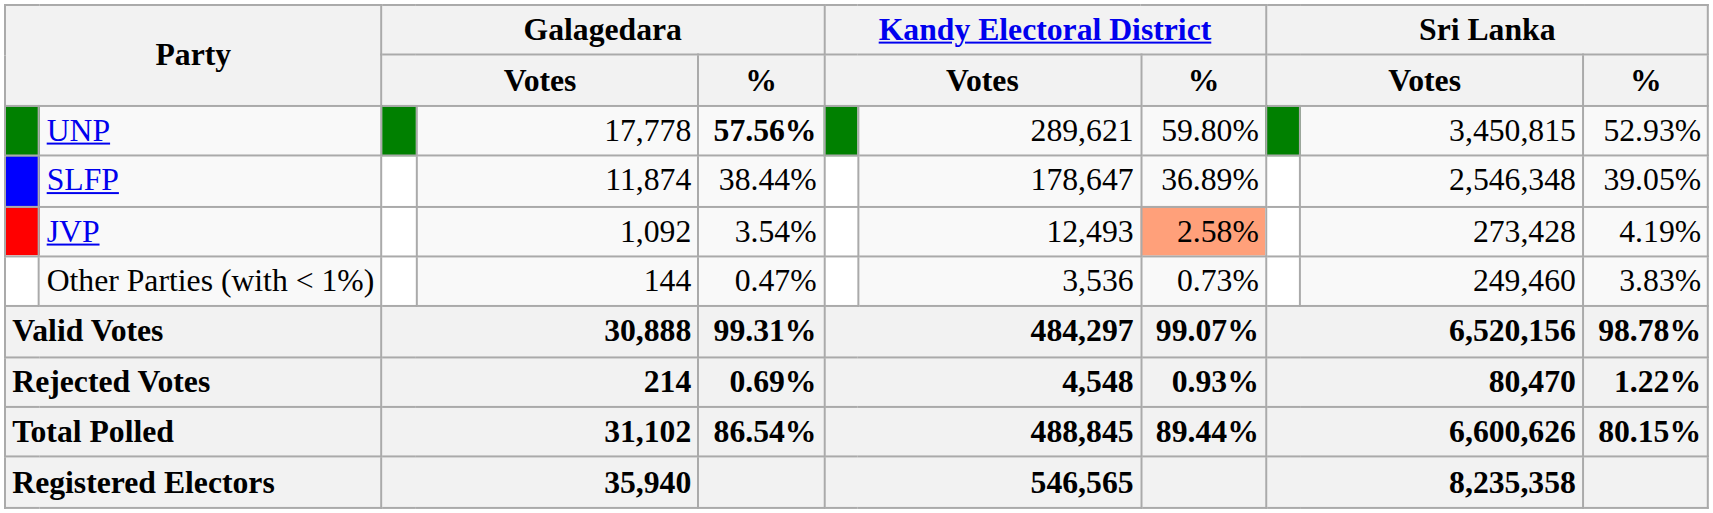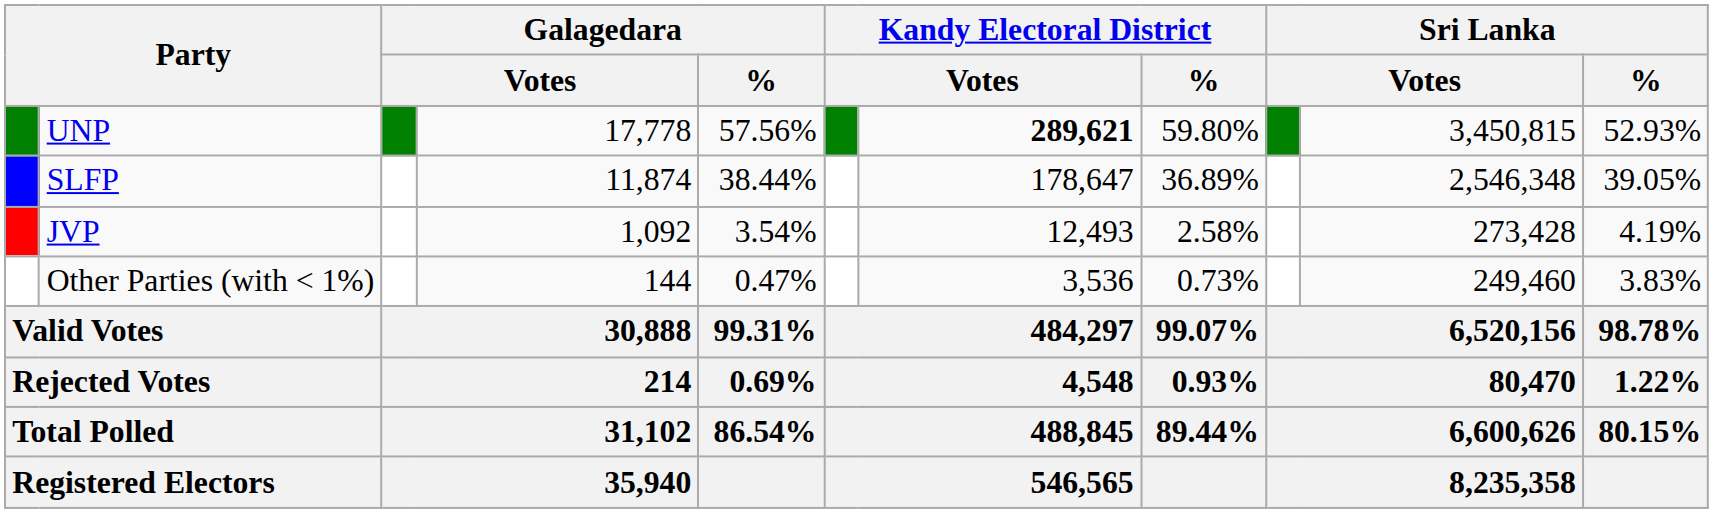(765, 130) bold -> (768, 130) normal
(1082, 130) normal -> (1082, 130) bold
(1218, 230) lightsalmon background -> (1218, 230) no background
